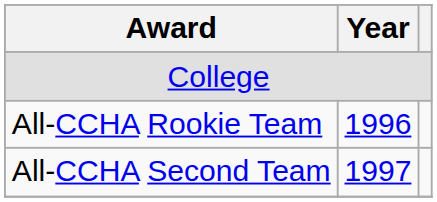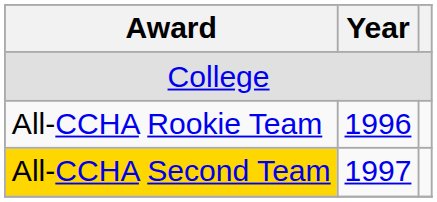(171, 171) no background -> (171, 171) gold background
